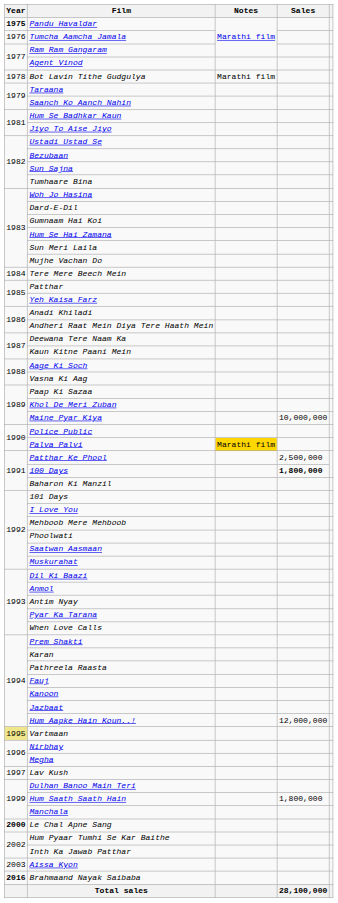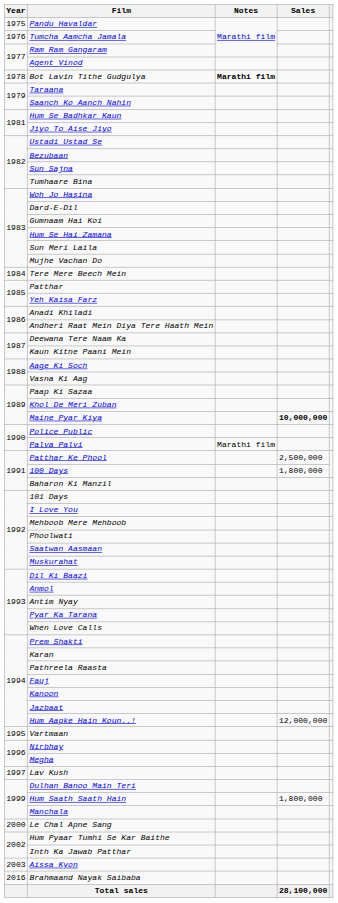(16, 24) bold -> (16, 24) normal
(246, 77) normal -> (246, 77) bold
(303, 418) normal -> (303, 418) bold
(246, 444) gold background -> (246, 444) no background
(301, 471) bold -> (301, 471) normal
(16, 733) khaki background -> (16, 733) no background
(16, 825) bold -> (16, 825) normal
(16, 878) bold -> (16, 878) normal
